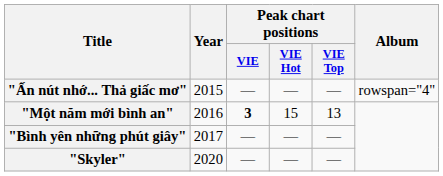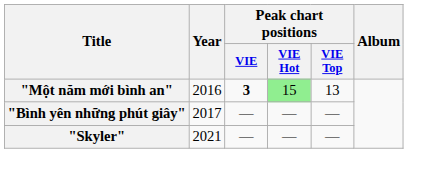- row: (97, 90)
(291, 113) no background -> (289, 90) lightgreen background
(208, 159) 2020 -> (207, 136) 2021
